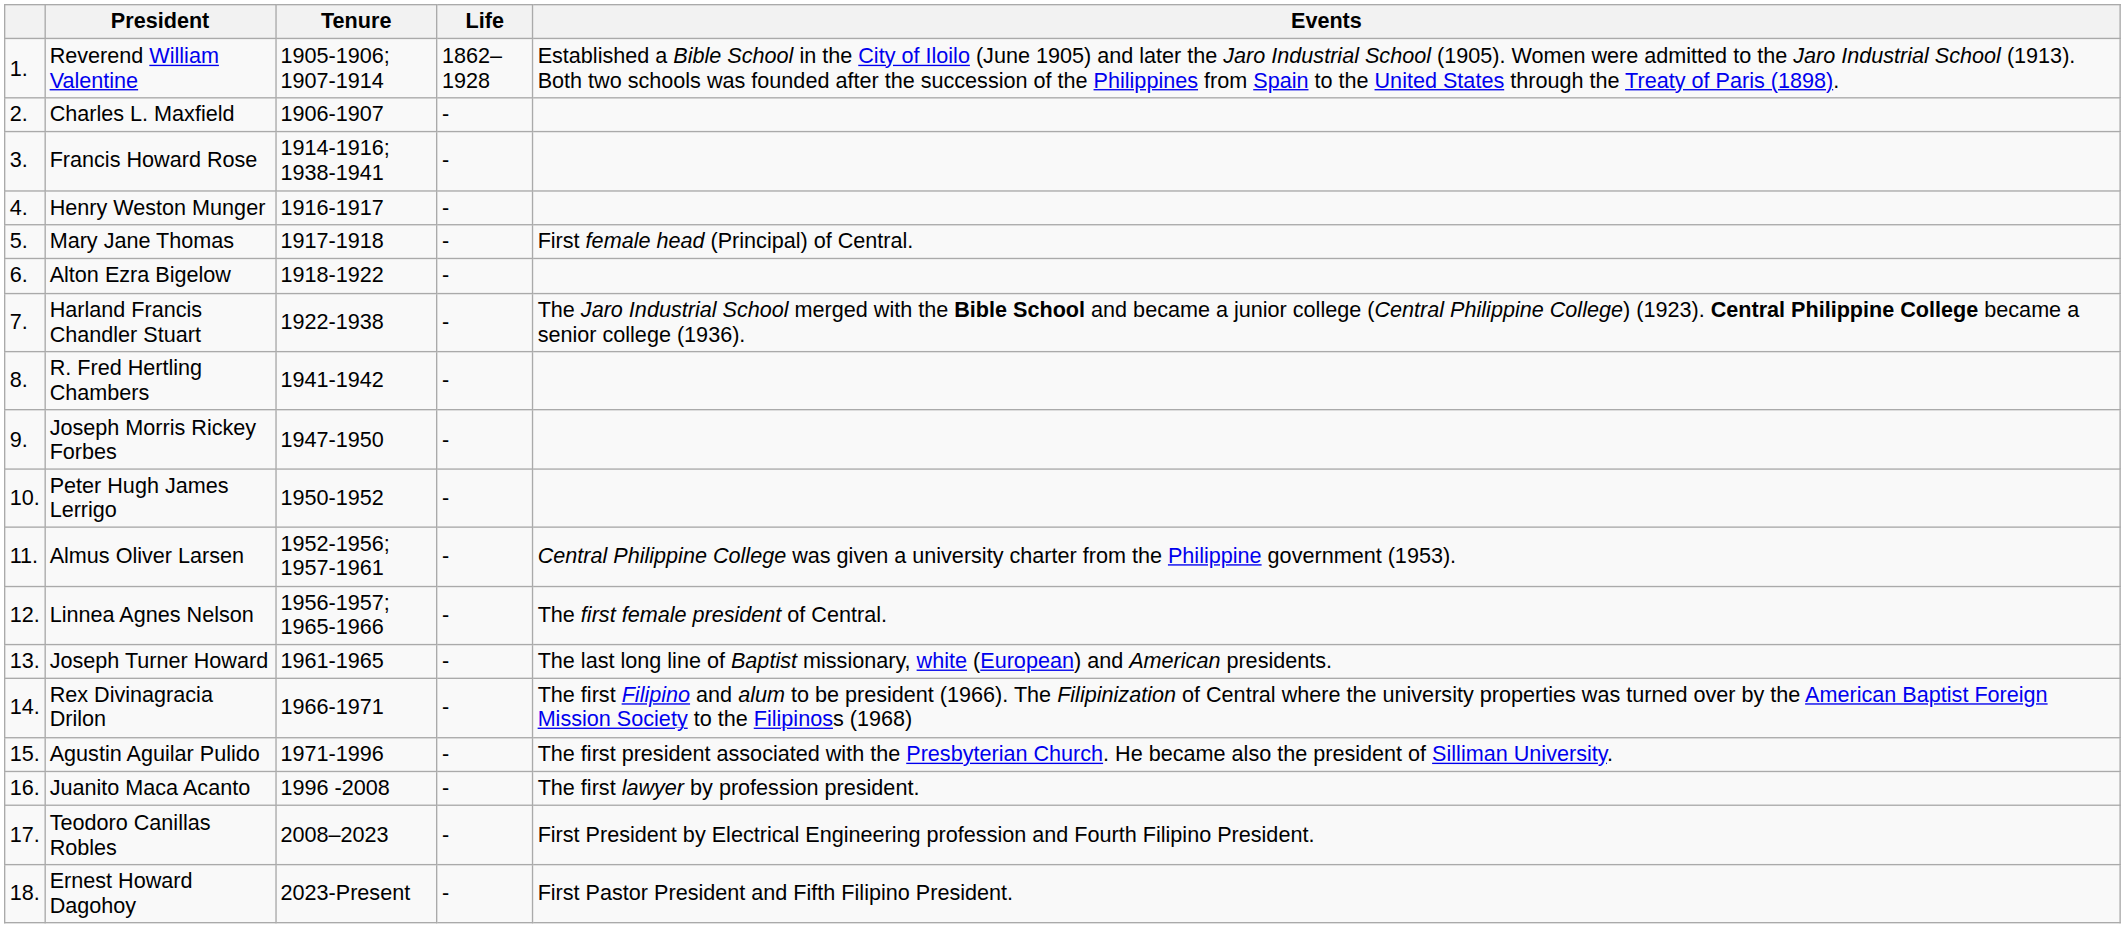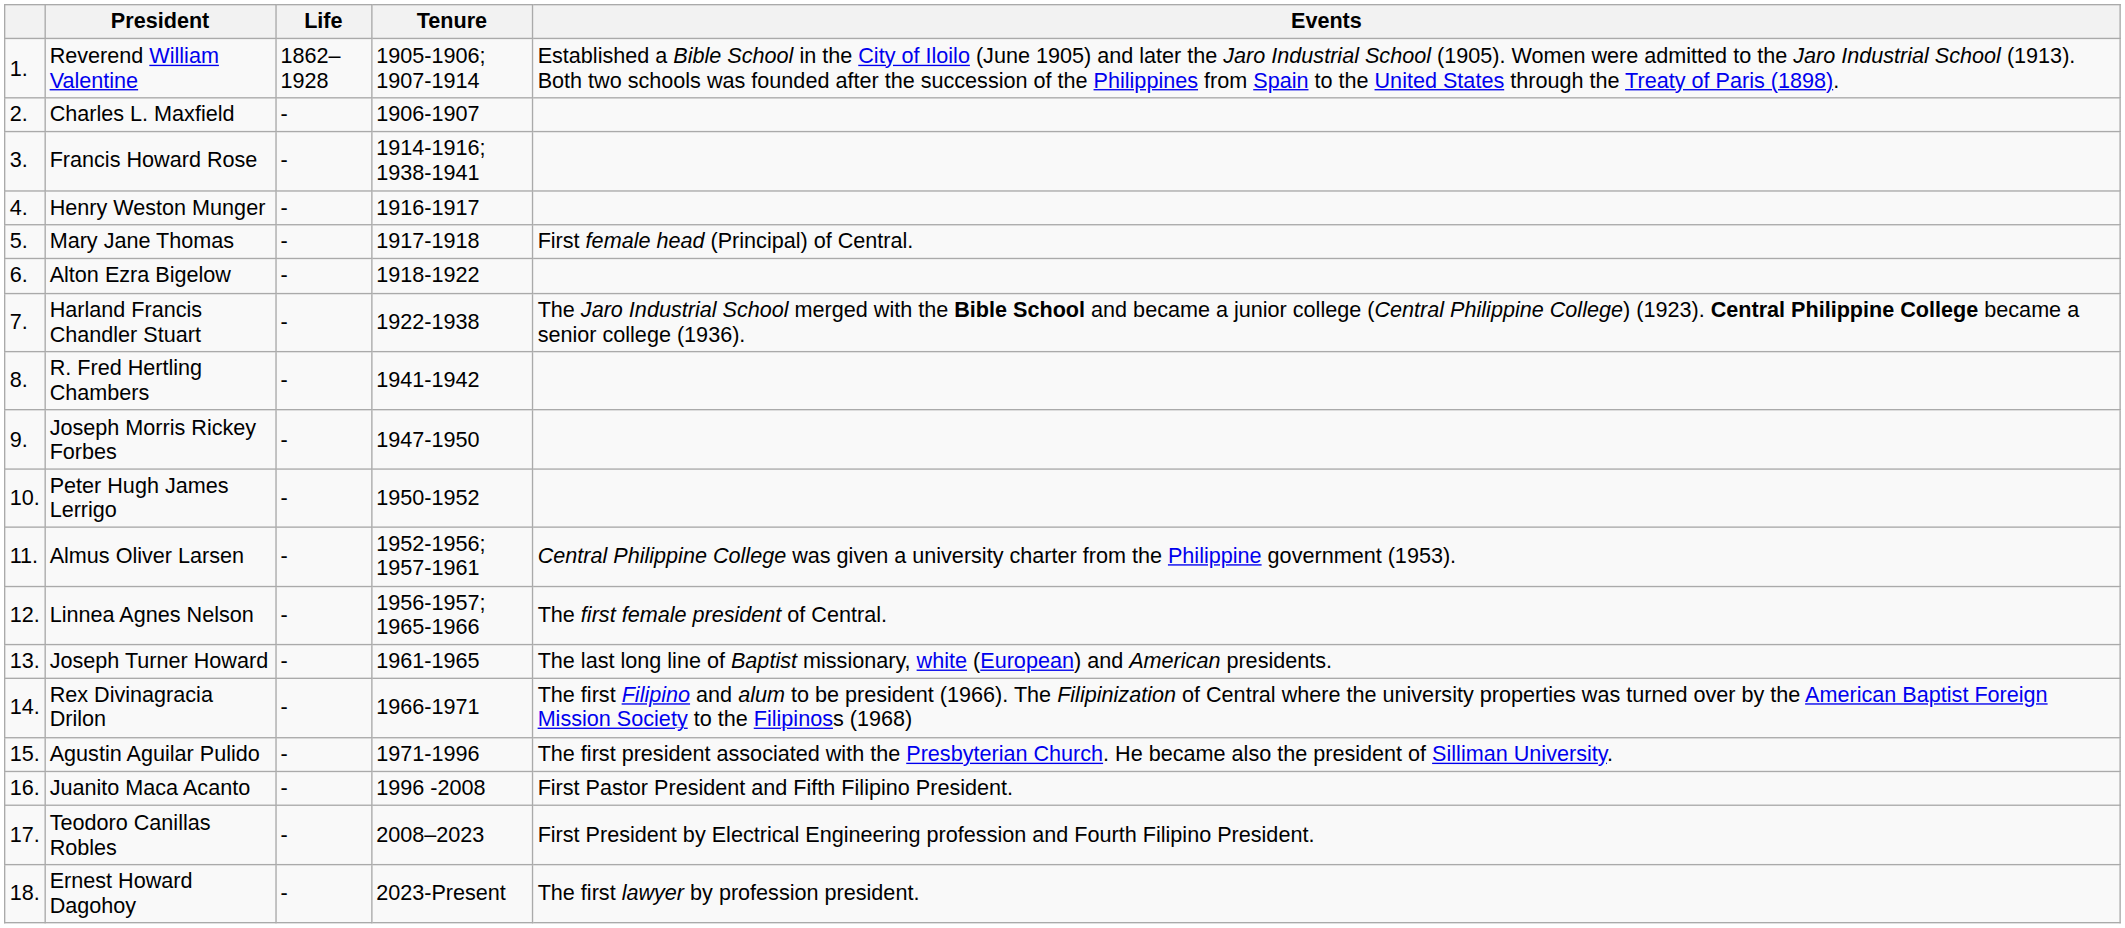columns swapped: (485, 21) <-> (356, 21)
(729, 788) The first lawyer by profession president. -> (775, 788) First Pastor President and Fifth Filipino President.
(775, 893) First Pastor President and Fifth Filipino President. -> (729, 893) The first lawyer by profession president.
